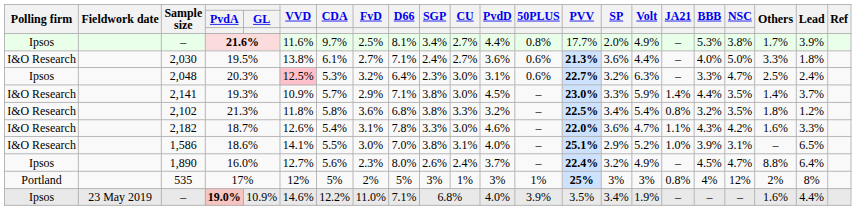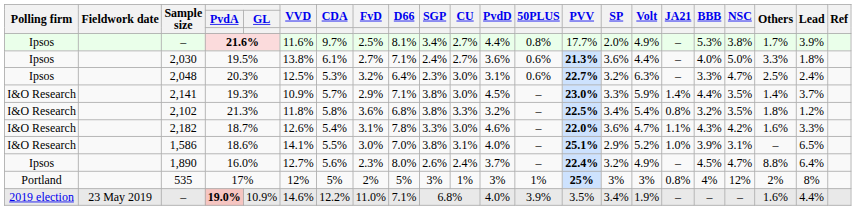(42, 59) I&O Research -> (42, 59) Ipsos
(298, 77) pink background -> (298, 77) no background
(42, 197) Ipsos -> (42, 197) 2019 election
